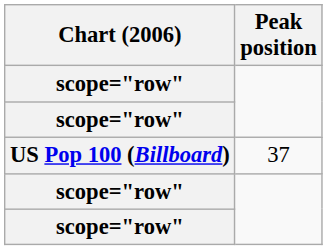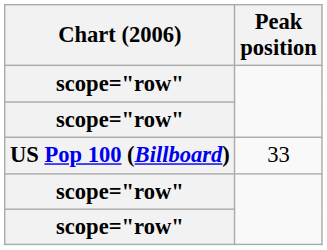(279, 155) 37 -> (279, 155) 33
